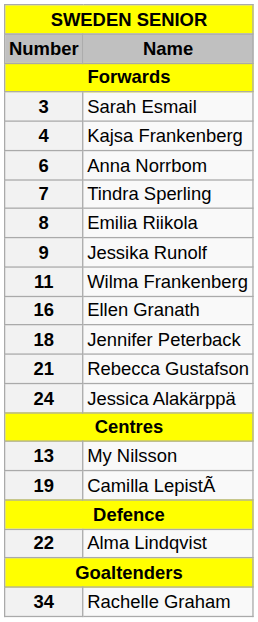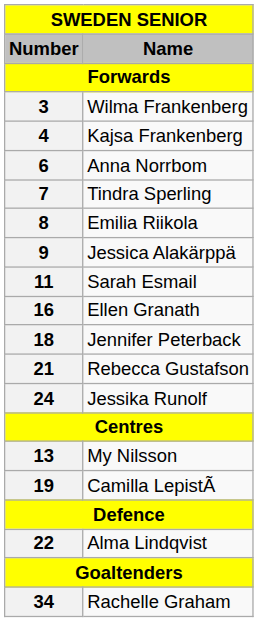(142, 107) Sarah Esmail -> (168, 107) Wilma Frankenberg
(147, 253) Jessika Runolf -> (161, 253) Jessica Alakärppä
(168, 282) Wilma Frankenberg -> (142, 282) Sarah Esmail
(161, 398) Jessica Alakärppä -> (147, 398) Jessika Runolf
